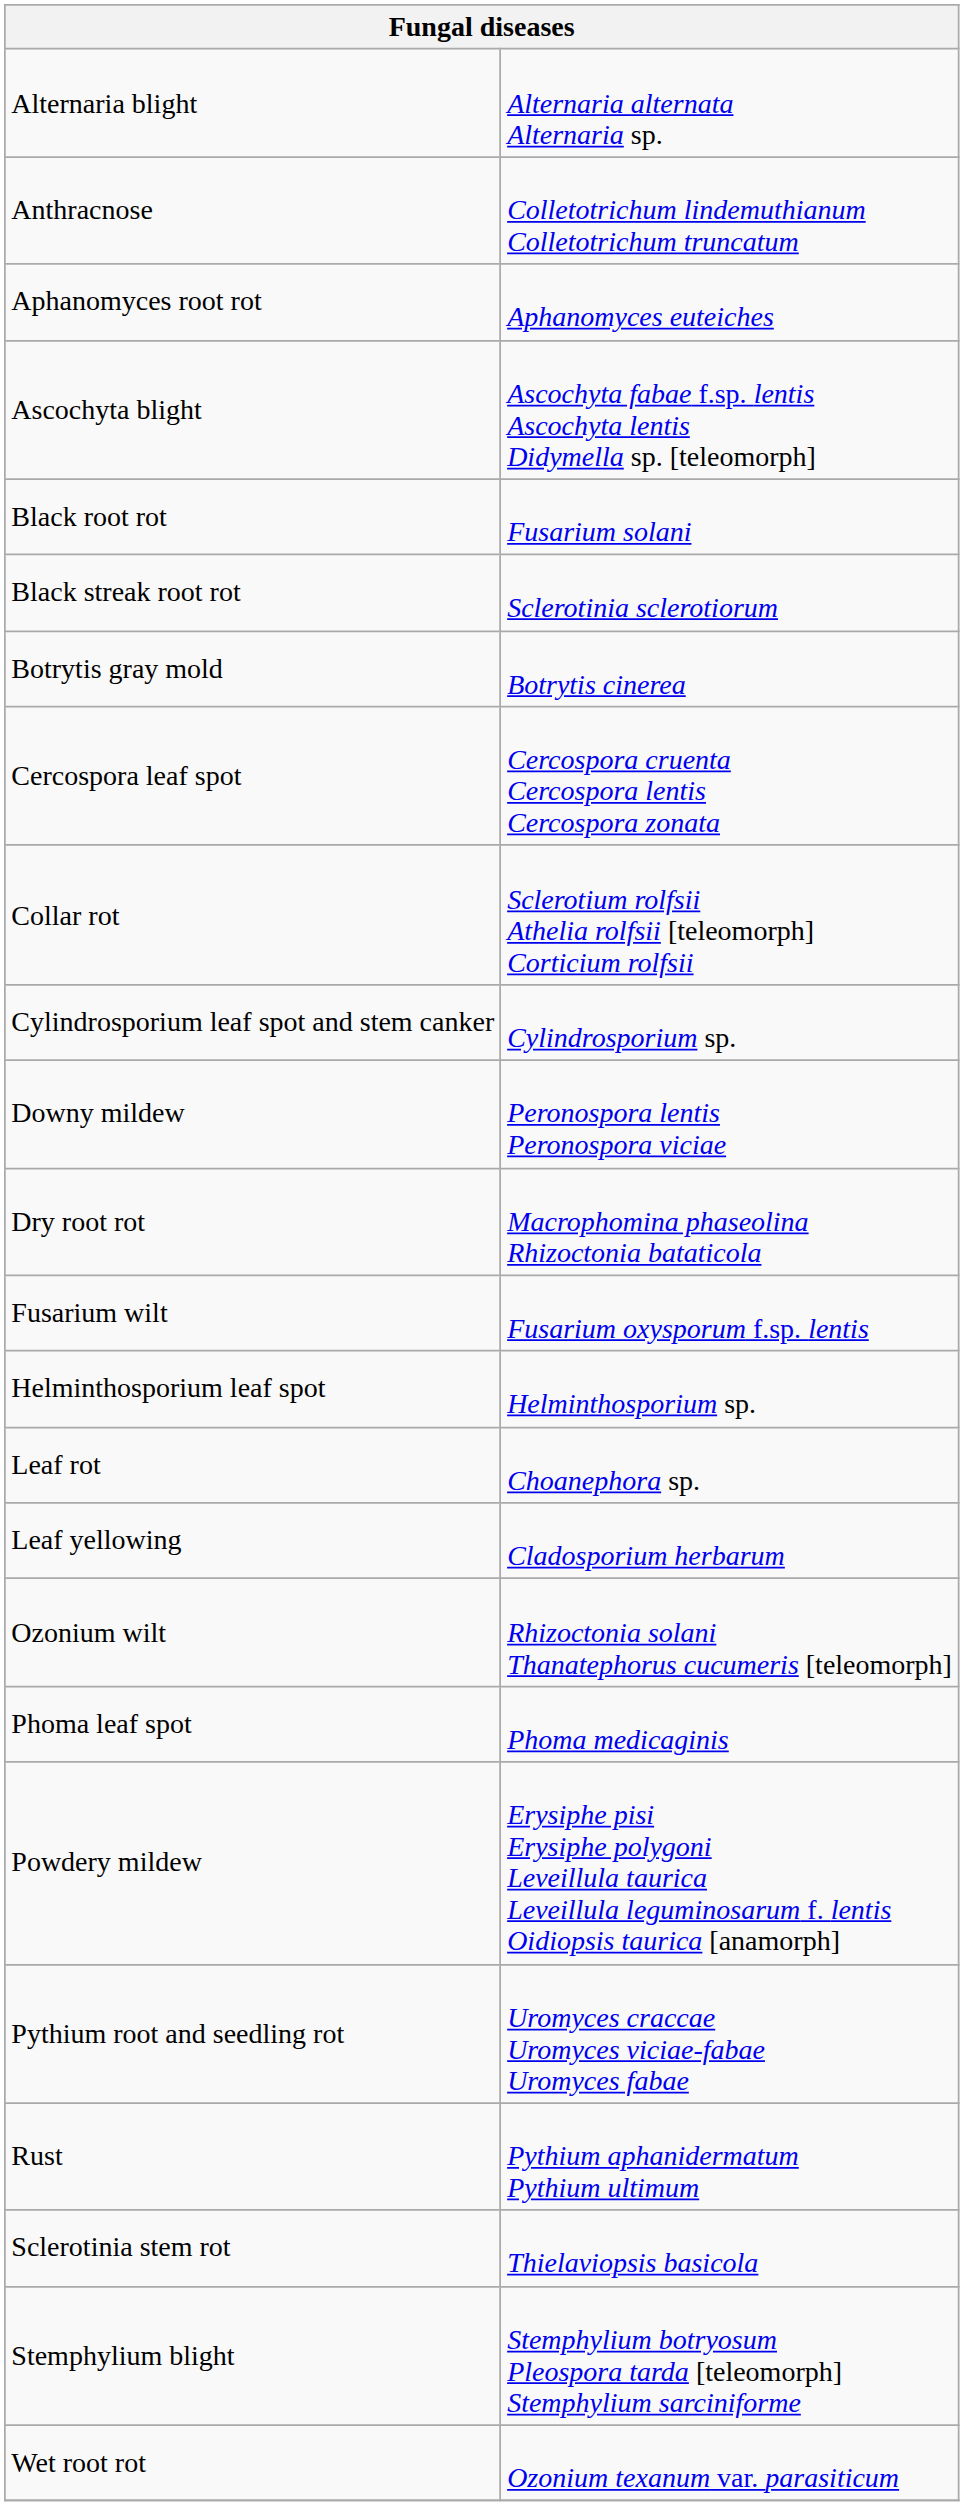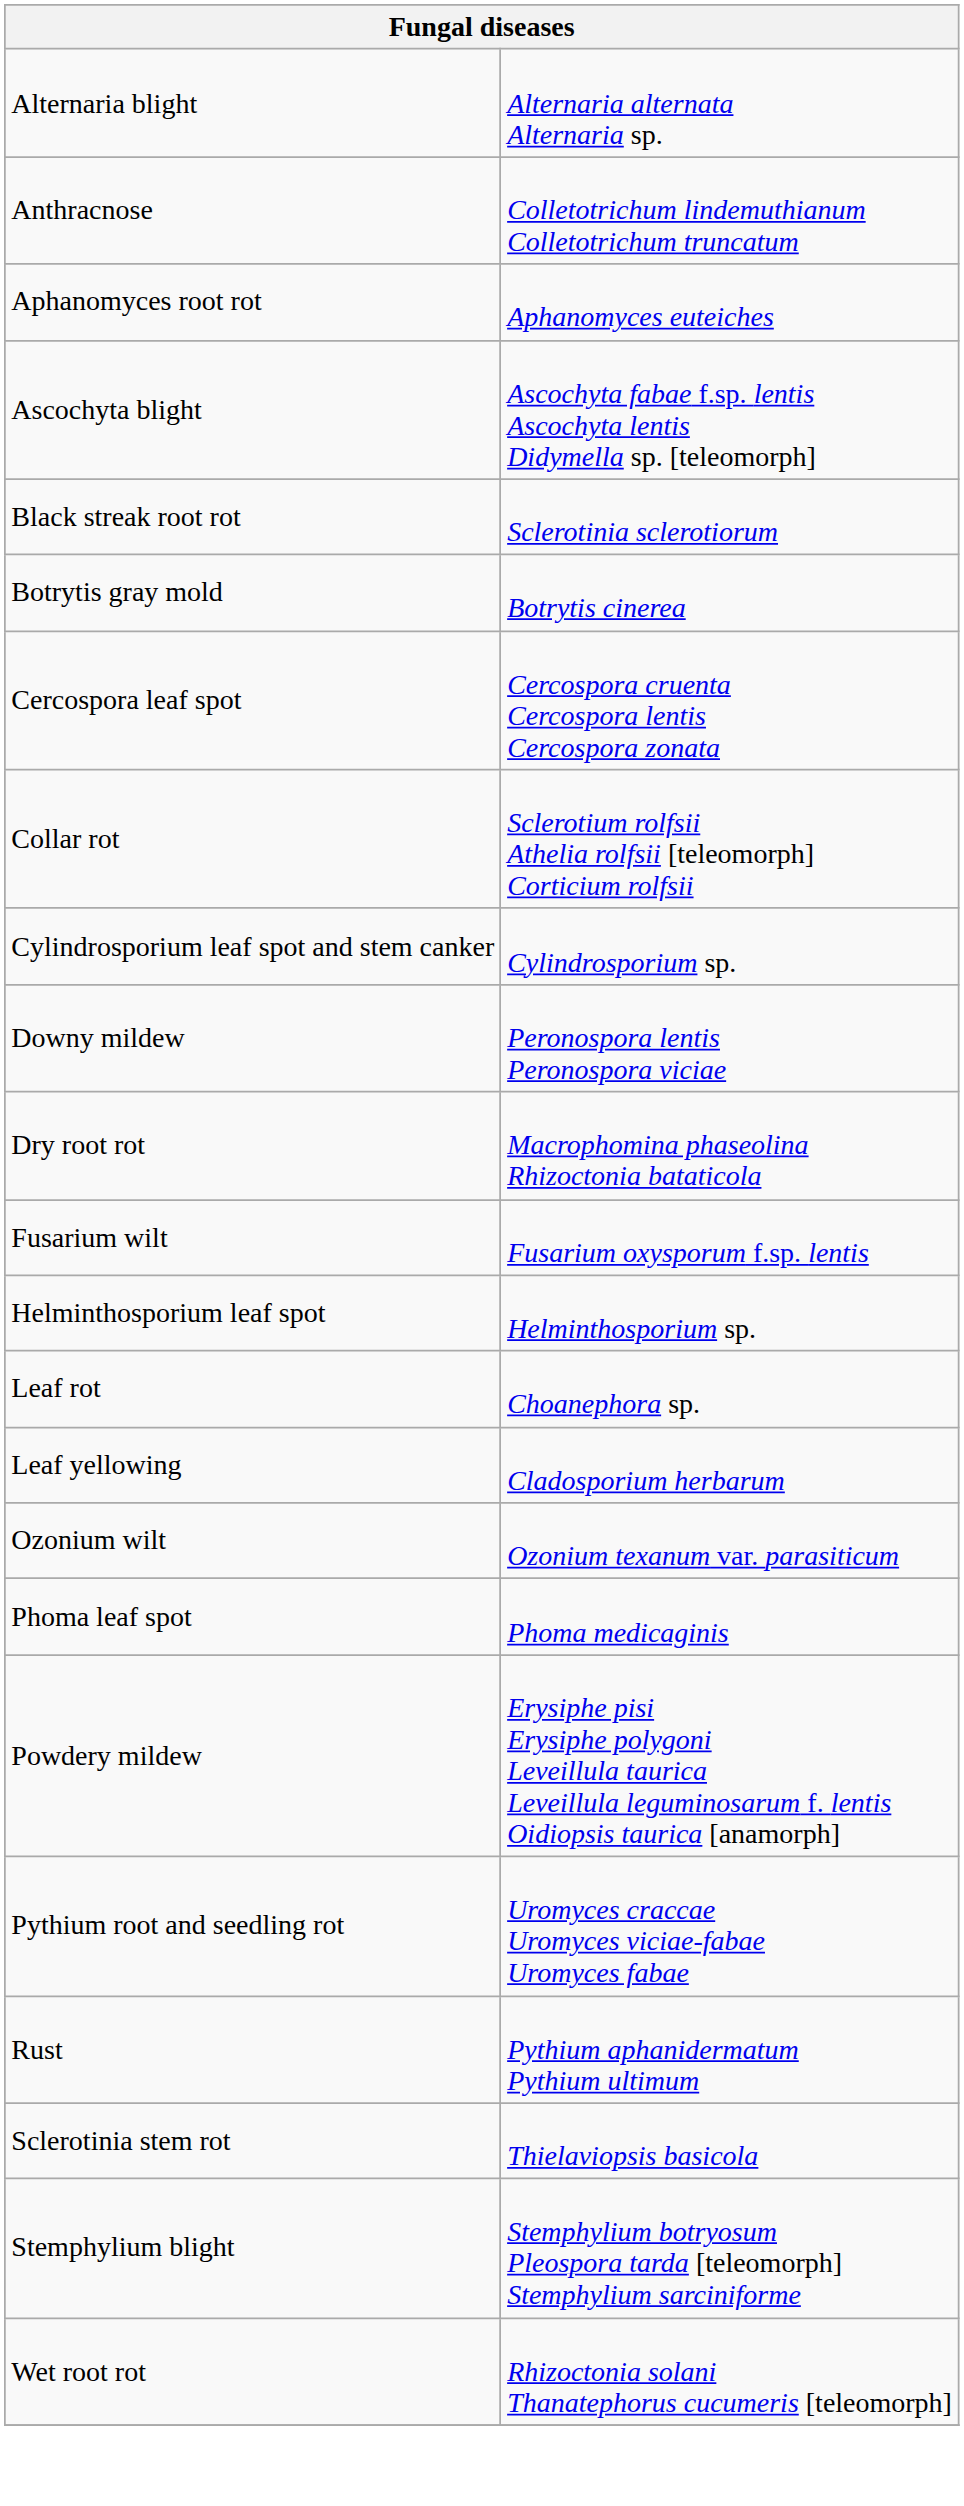- row: (89, 516)
(730, 1647) Rhizoctonia solani Thanatephorus cucumeris [teleomorph] -> (703, 1556) Ozonium texanum var. parasiticum
(703, 2478) Ozonium texanum var. parasiticum -> (730, 2386) Rhizoctonia solani Thanatephorus cucumeris [teleomorph]
